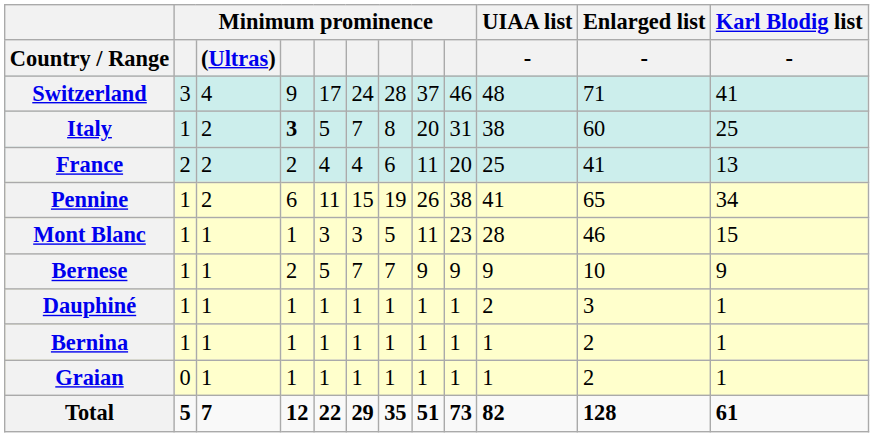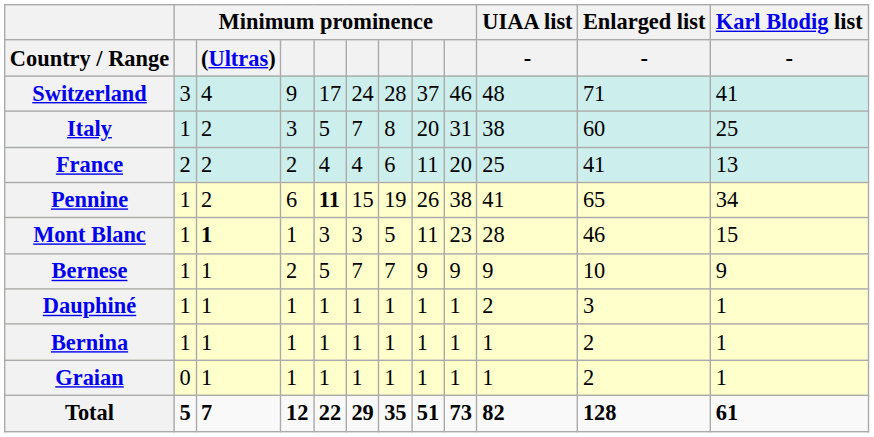(292, 128) bold -> (292, 128) normal
(329, 199) normal -> (329, 199) bold
(207, 235) normal -> (207, 235) bold
